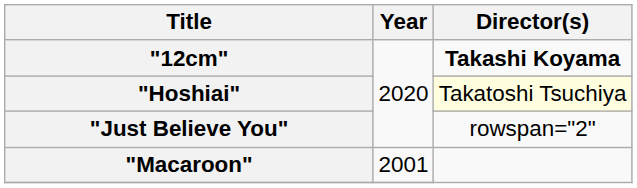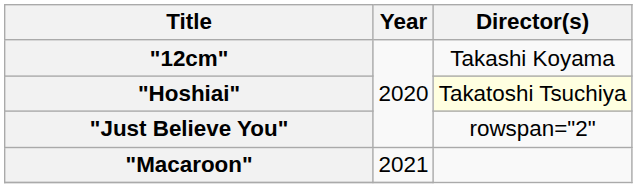(533, 57) bold -> (533, 57) normal
(404, 164) 2001 -> (404, 164) 2021
